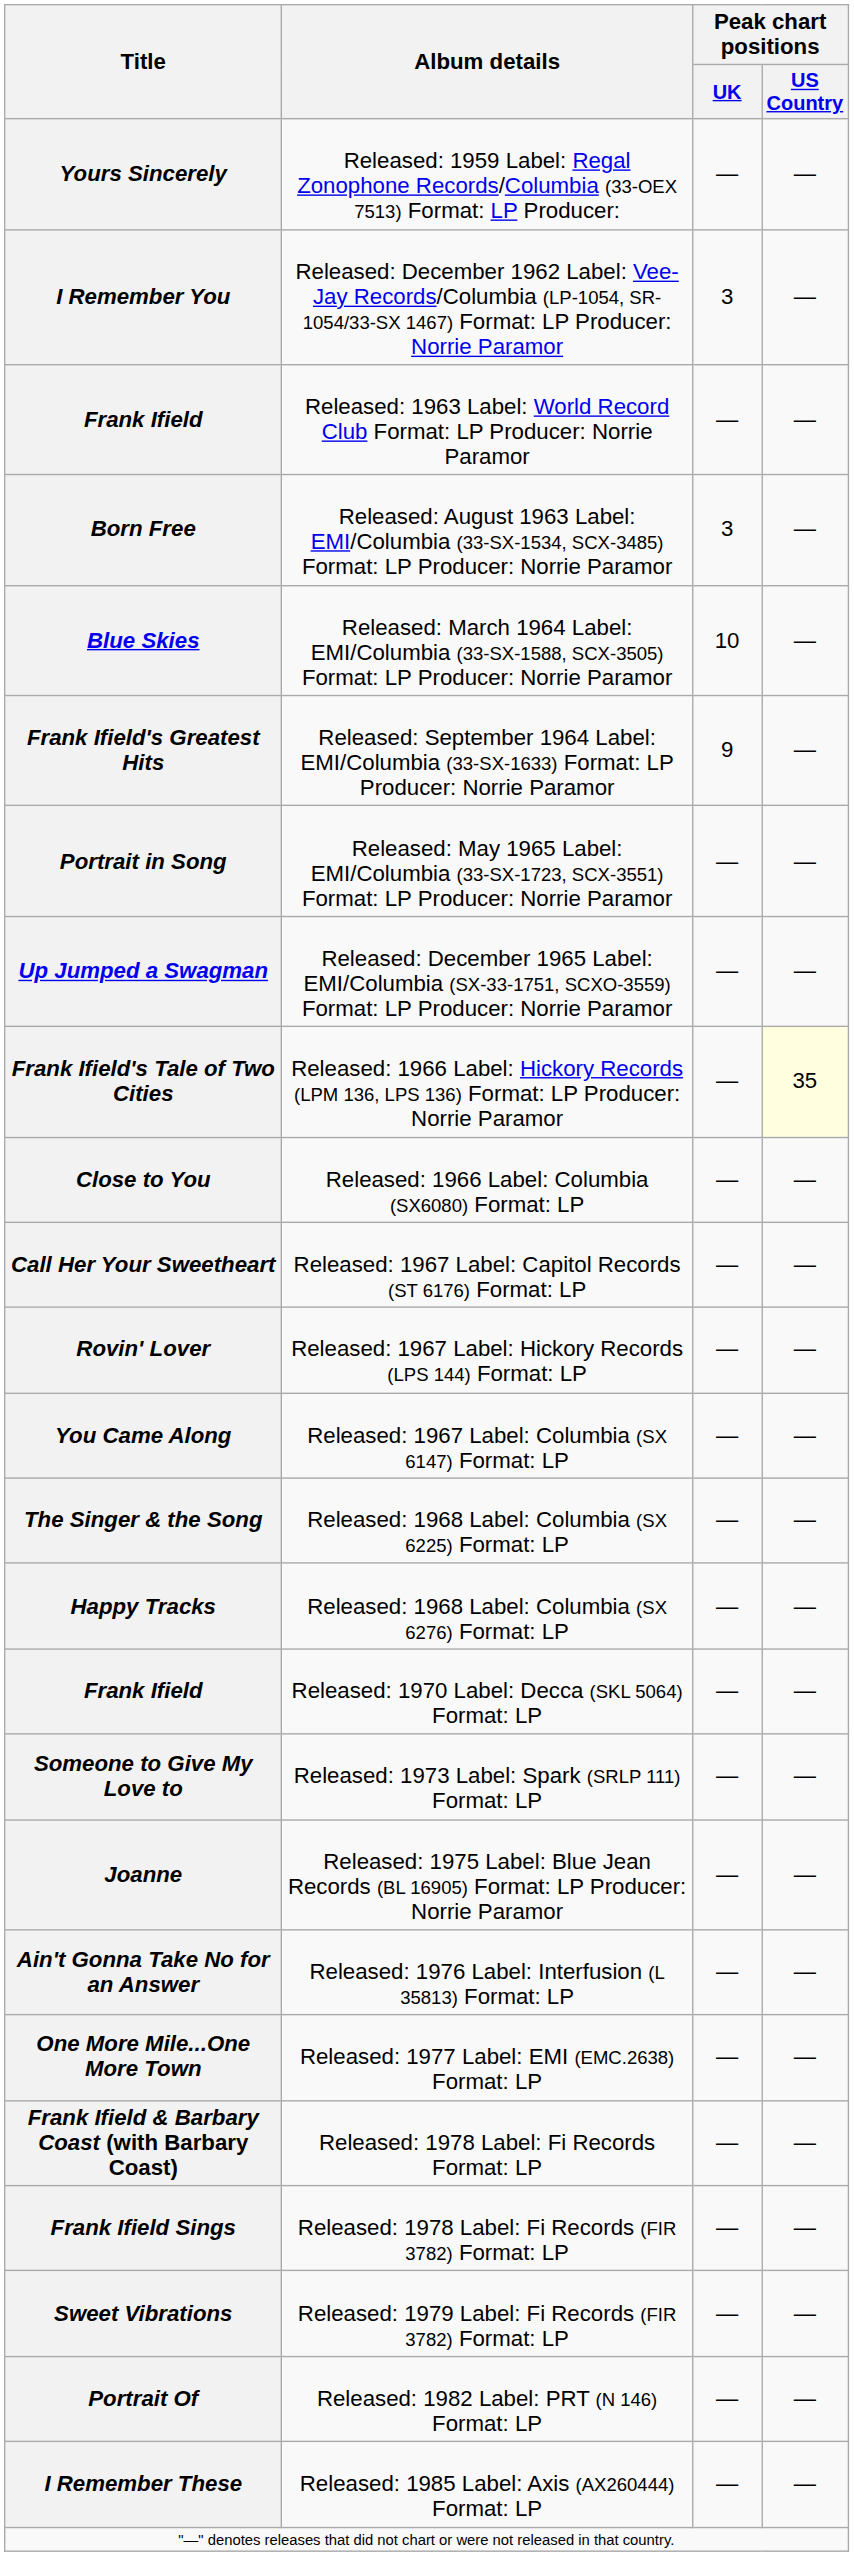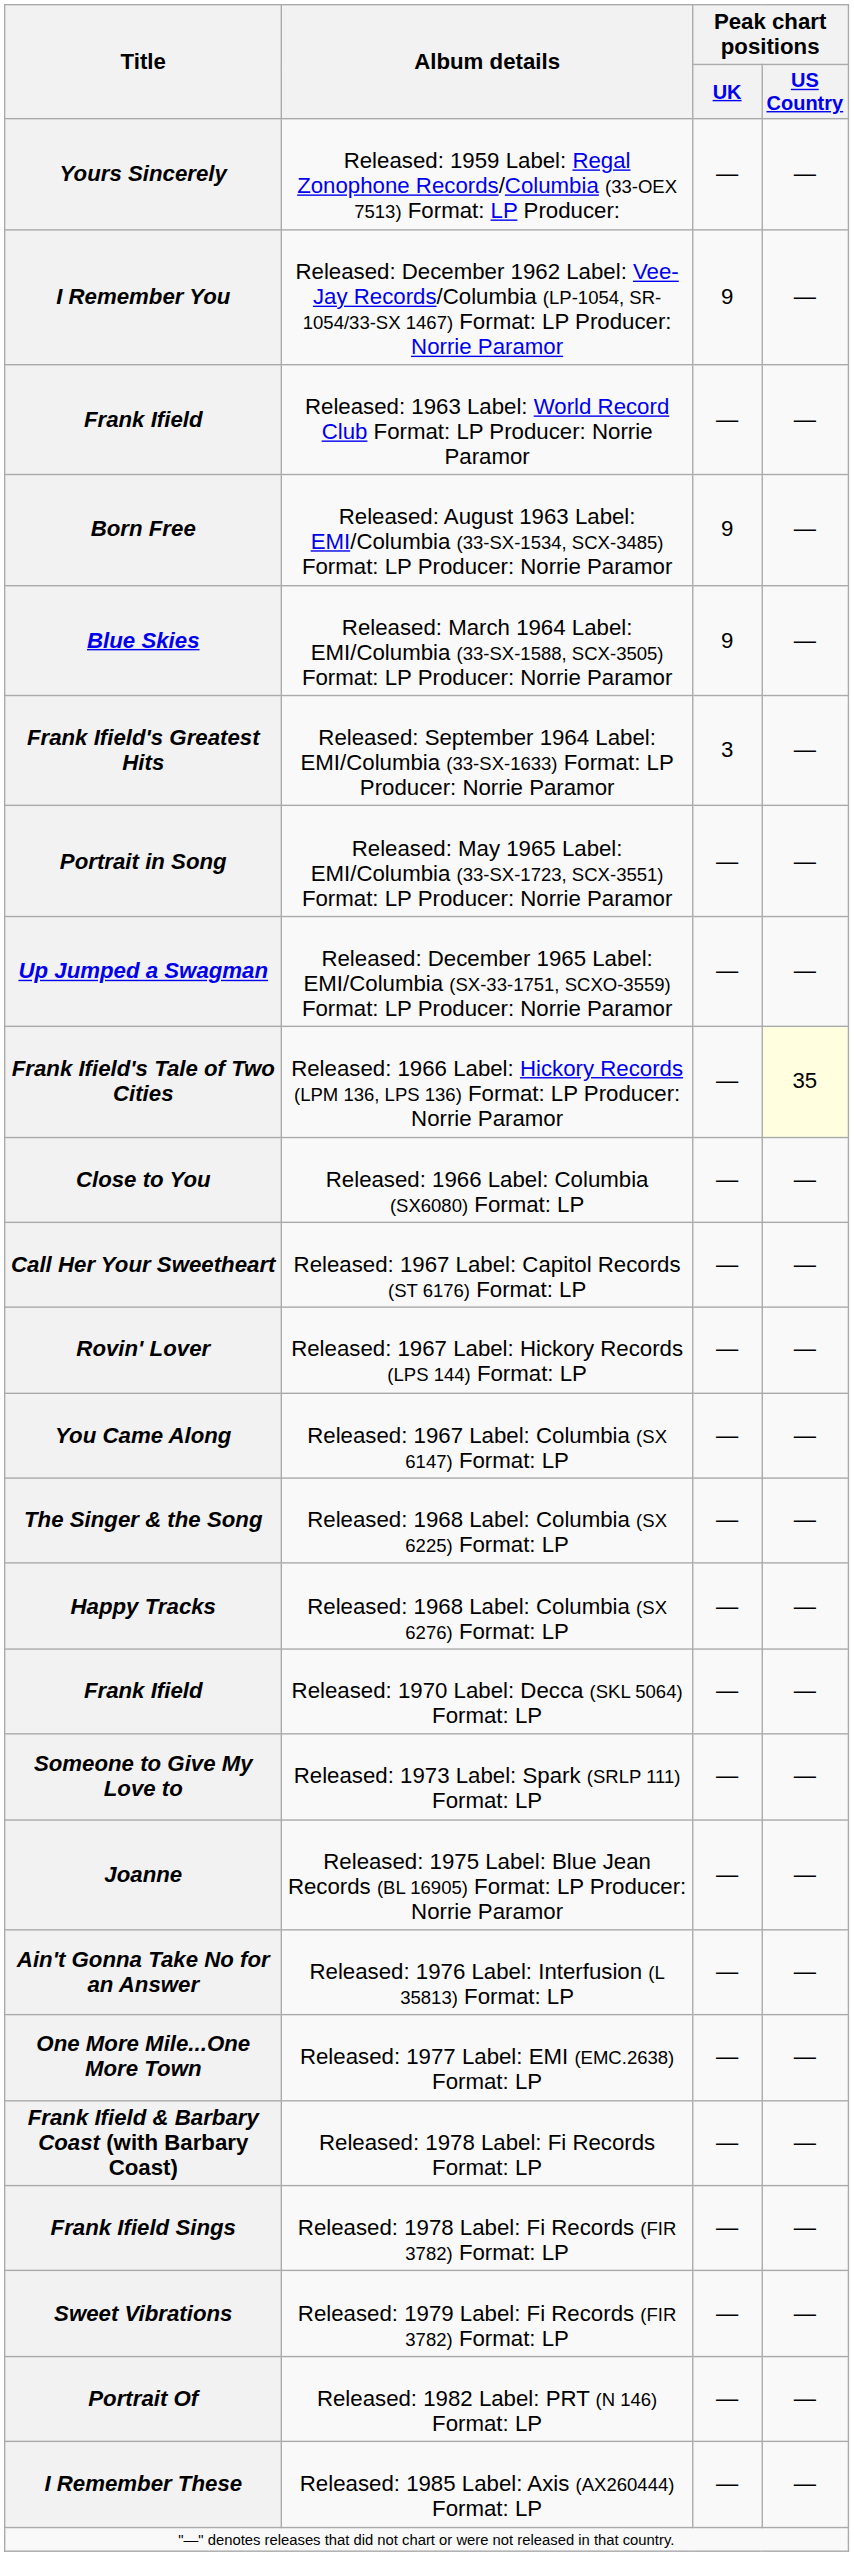(727, 296) 3 -> (727, 296) 9
(727, 529) 3 -> (727, 529) 9
(727, 640) 10 -> (727, 640) 9
(727, 750) 9 -> (727, 750) 3
